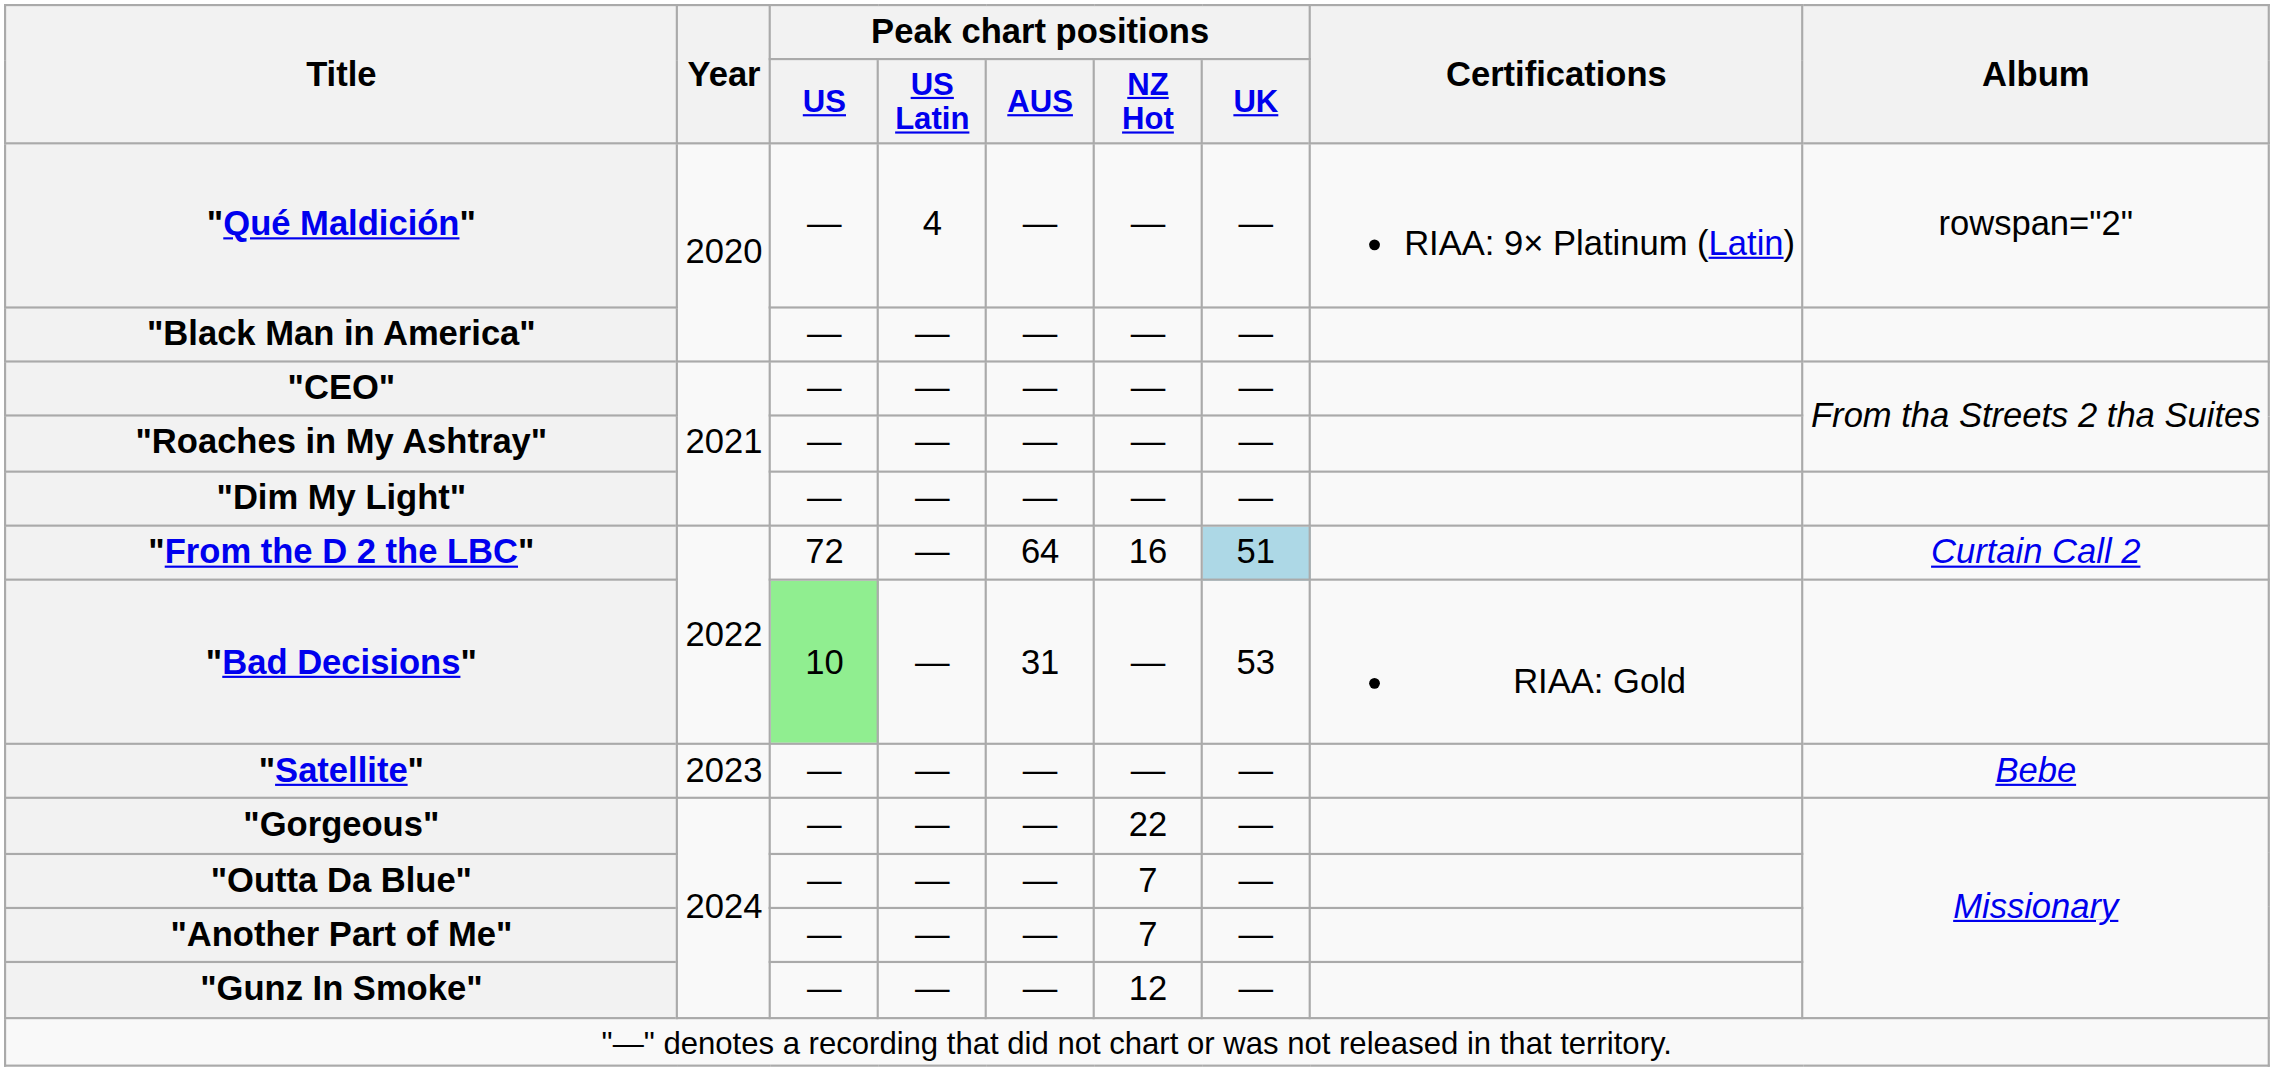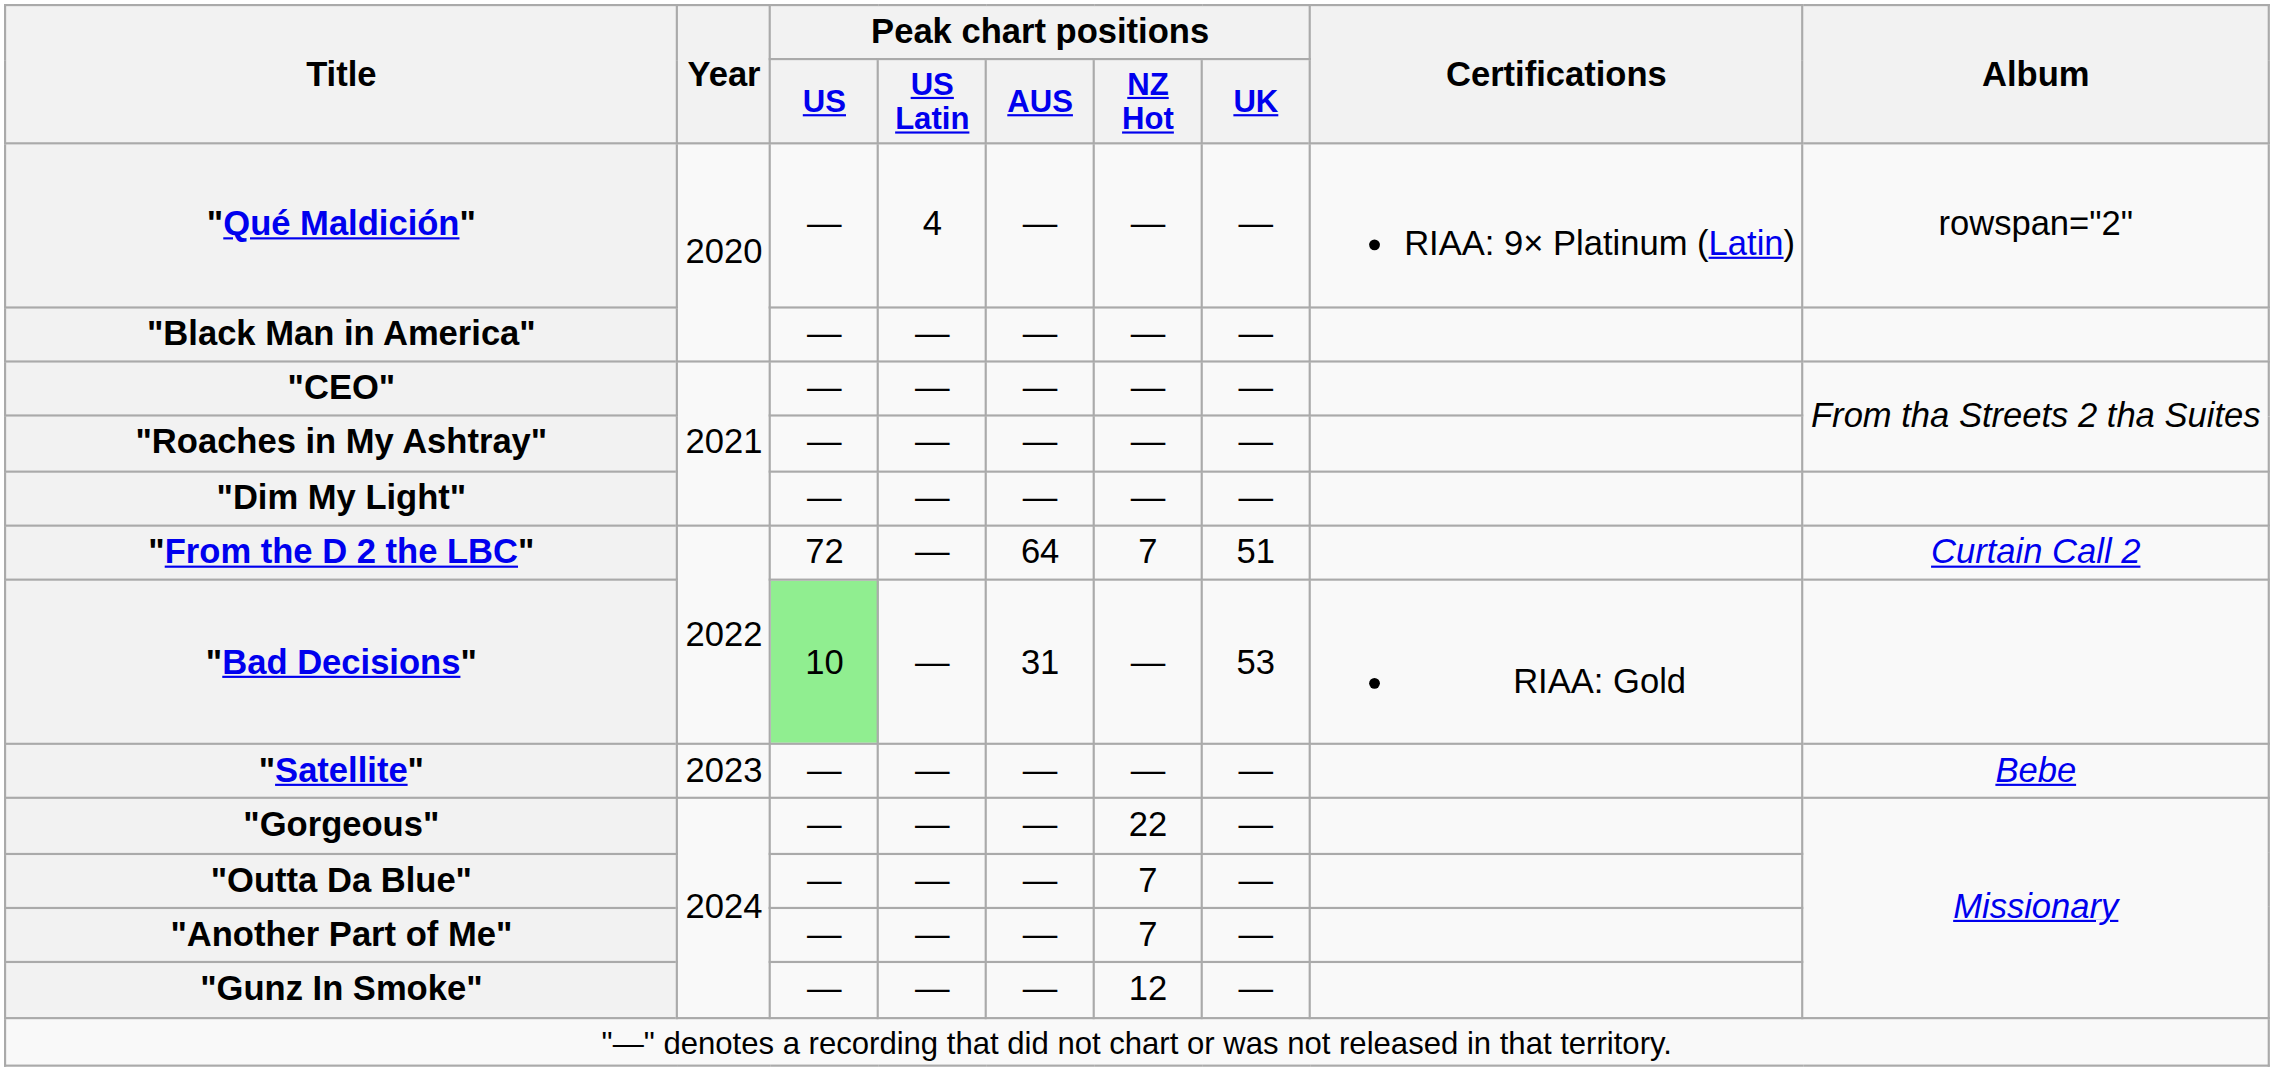(1148, 552) 16 -> (1148, 552) 7
(1256, 552) lightblue background -> (1256, 552) no background
